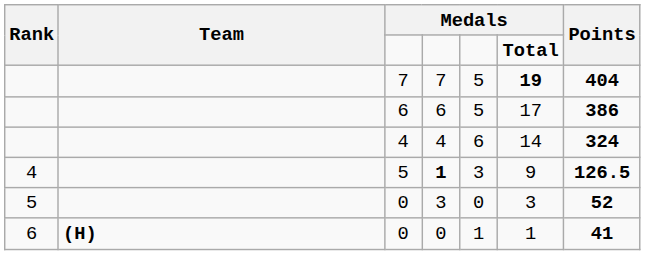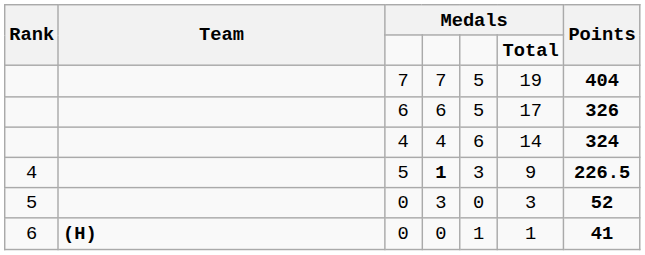(531, 81) bold -> (531, 81) normal
(602, 112) 386 -> (602, 112) 326
(602, 173) 126.5 -> (602, 173) 226.5
